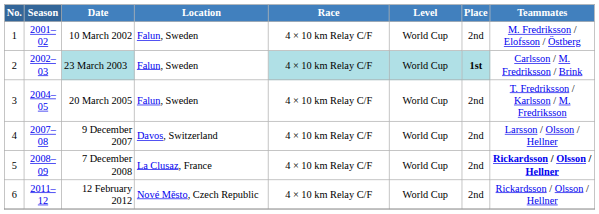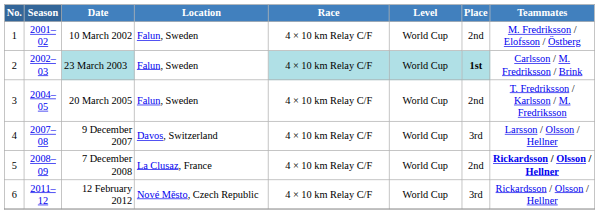(476, 136) 2nd -> (476, 136) 3rd
(476, 195) 2nd -> (476, 195) 3rd
